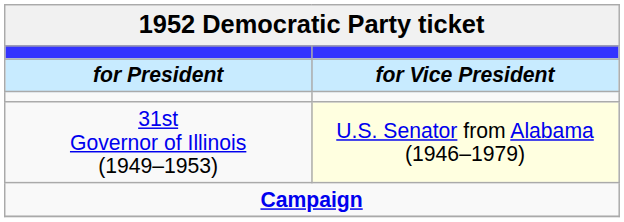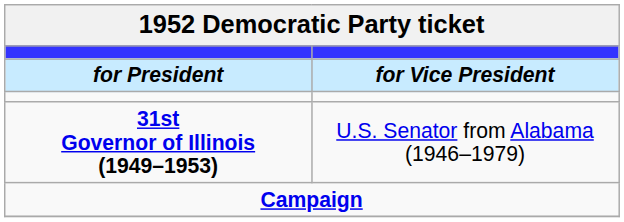(158, 142) normal -> (158, 142) bold
(465, 142) lightyellow background -> (465, 142) no background
